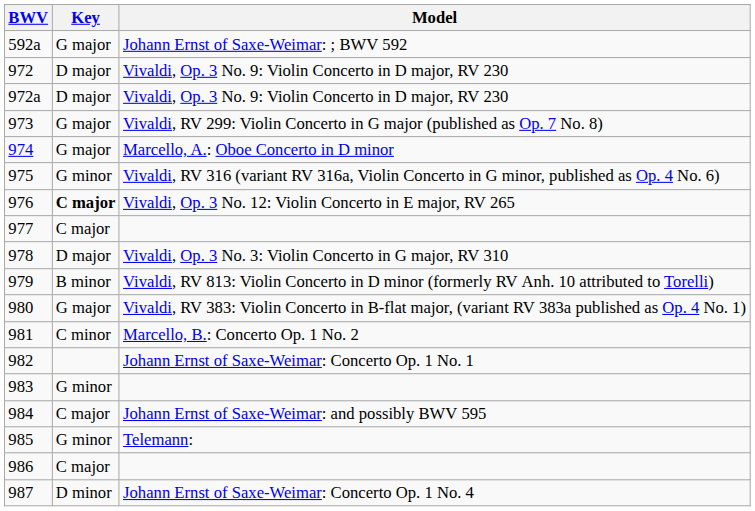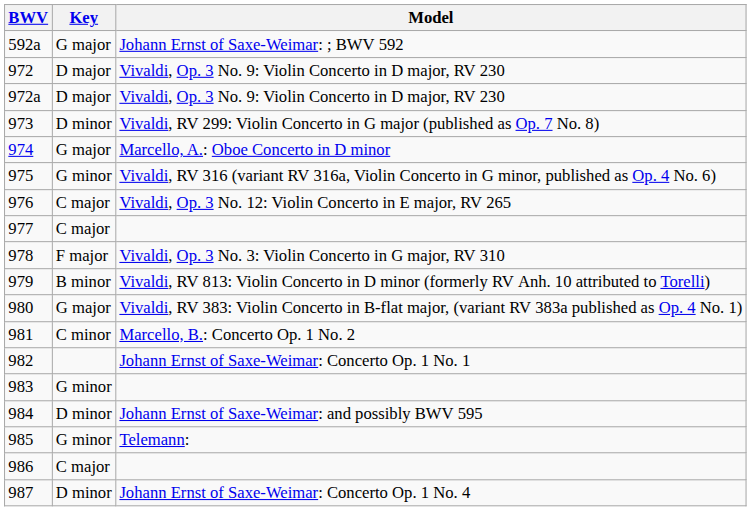(83, 123) G major -> (84, 123) D minor
(86, 202) bold -> (83, 202) normal
(83, 255) D major -> (82, 255) F major
(83, 413) C major -> (84, 413) D minor
